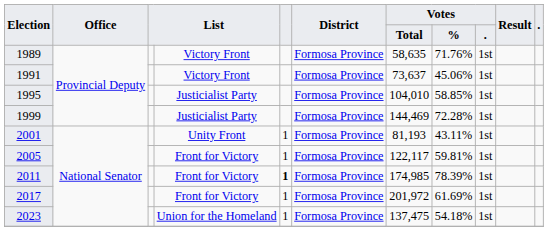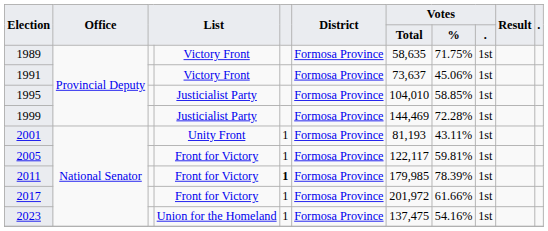(454, 55) 71.76% -> (454, 55) 71.75%
(409, 176) 174,985 -> (409, 176) 179,985
(454, 196) 61.69% -> (454, 196) 61.66%
(454, 216) 54.18% -> (454, 216) 54.16%
